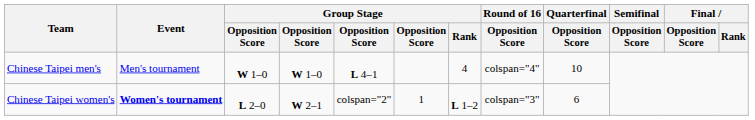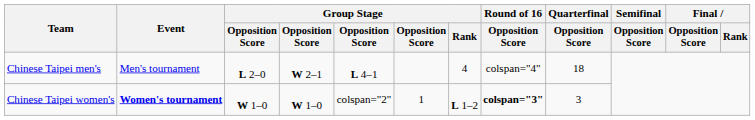(252, 75) W 1–0 -> (252, 75) L 2–0
(307, 75) W 1–0 -> (307, 75) W 2–1
(576, 68) 10 -> (578, 68) 18
(252, 106) L 2–0 -> (252, 106) W 1–0
(307, 106) W 2–1 -> (307, 106) W 1–0
(512, 99) normal -> (513, 99) bold
(576, 99) 6 -> (578, 99) 3
